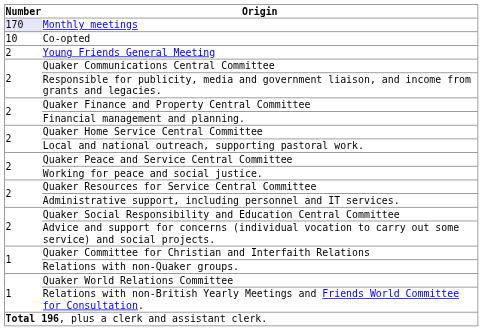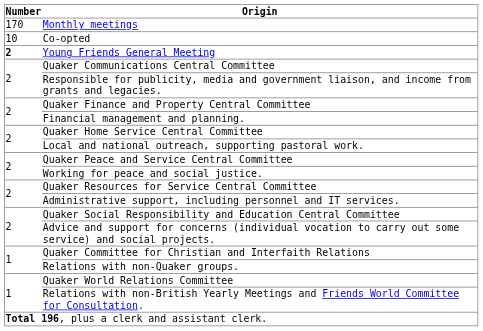(14, 25) lavender background -> (14, 25) no background
(8, 52) normal -> (8, 52) bold
